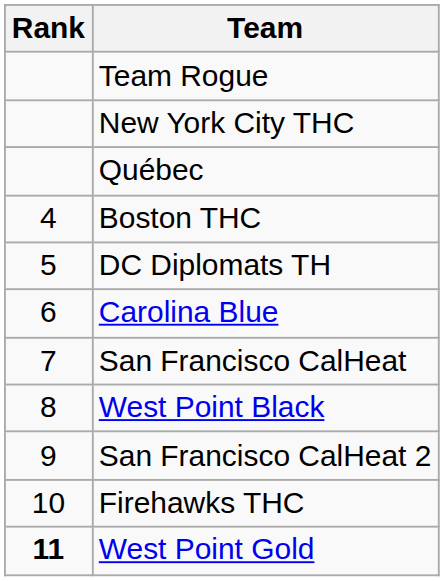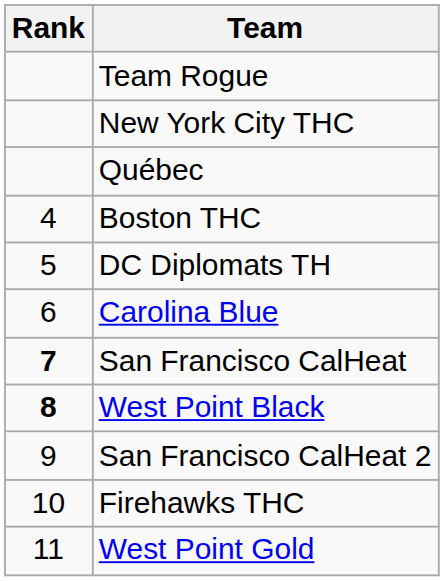(48, 360) normal -> (48, 360) bold
(48, 407) normal -> (48, 407) bold
(48, 550) bold -> (48, 550) normal
